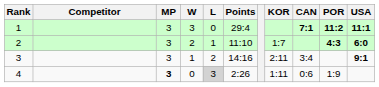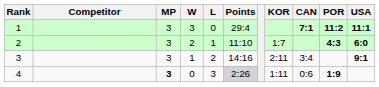(213, 74) lightgrey background -> (213, 74) no background
(241, 74) no background -> (241, 74) lightgrey background
(334, 74) normal -> (334, 74) bold
